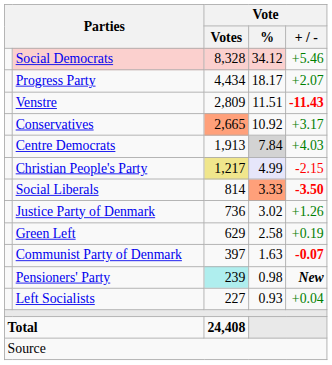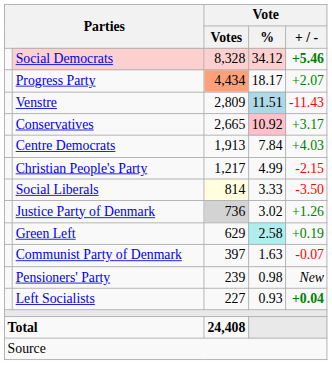(308, 59) normal -> (308, 59) bold
(230, 80) no background -> (230, 80) lightsalmon background
(267, 102) no background -> (267, 102) lightblue background
(306, 102) bold -> (306, 102) normal
(230, 124) lightsalmon background -> (230, 124) no background
(267, 124) no background -> (267, 124) pink background
(271, 146) lightgrey background -> (271, 146) no background
(230, 168) khaki background -> (230, 168) no background
(271, 168) lavender background -> (271, 168) no background
(235, 189) no background -> (235, 189) lightyellow background
(271, 189) lightsalmon background -> (271, 189) no background
(309, 189) bold -> (310, 189) normal
(235, 211) no background -> (235, 211) lightgrey background
(271, 233) no background -> (271, 233) paleturquoise background
(309, 255) bold -> (310, 255) normal
(235, 277) paleturquoise background -> (235, 277) no background
(311, 277) bold -> (312, 277) normal
(308, 299) normal -> (308, 299) bold
